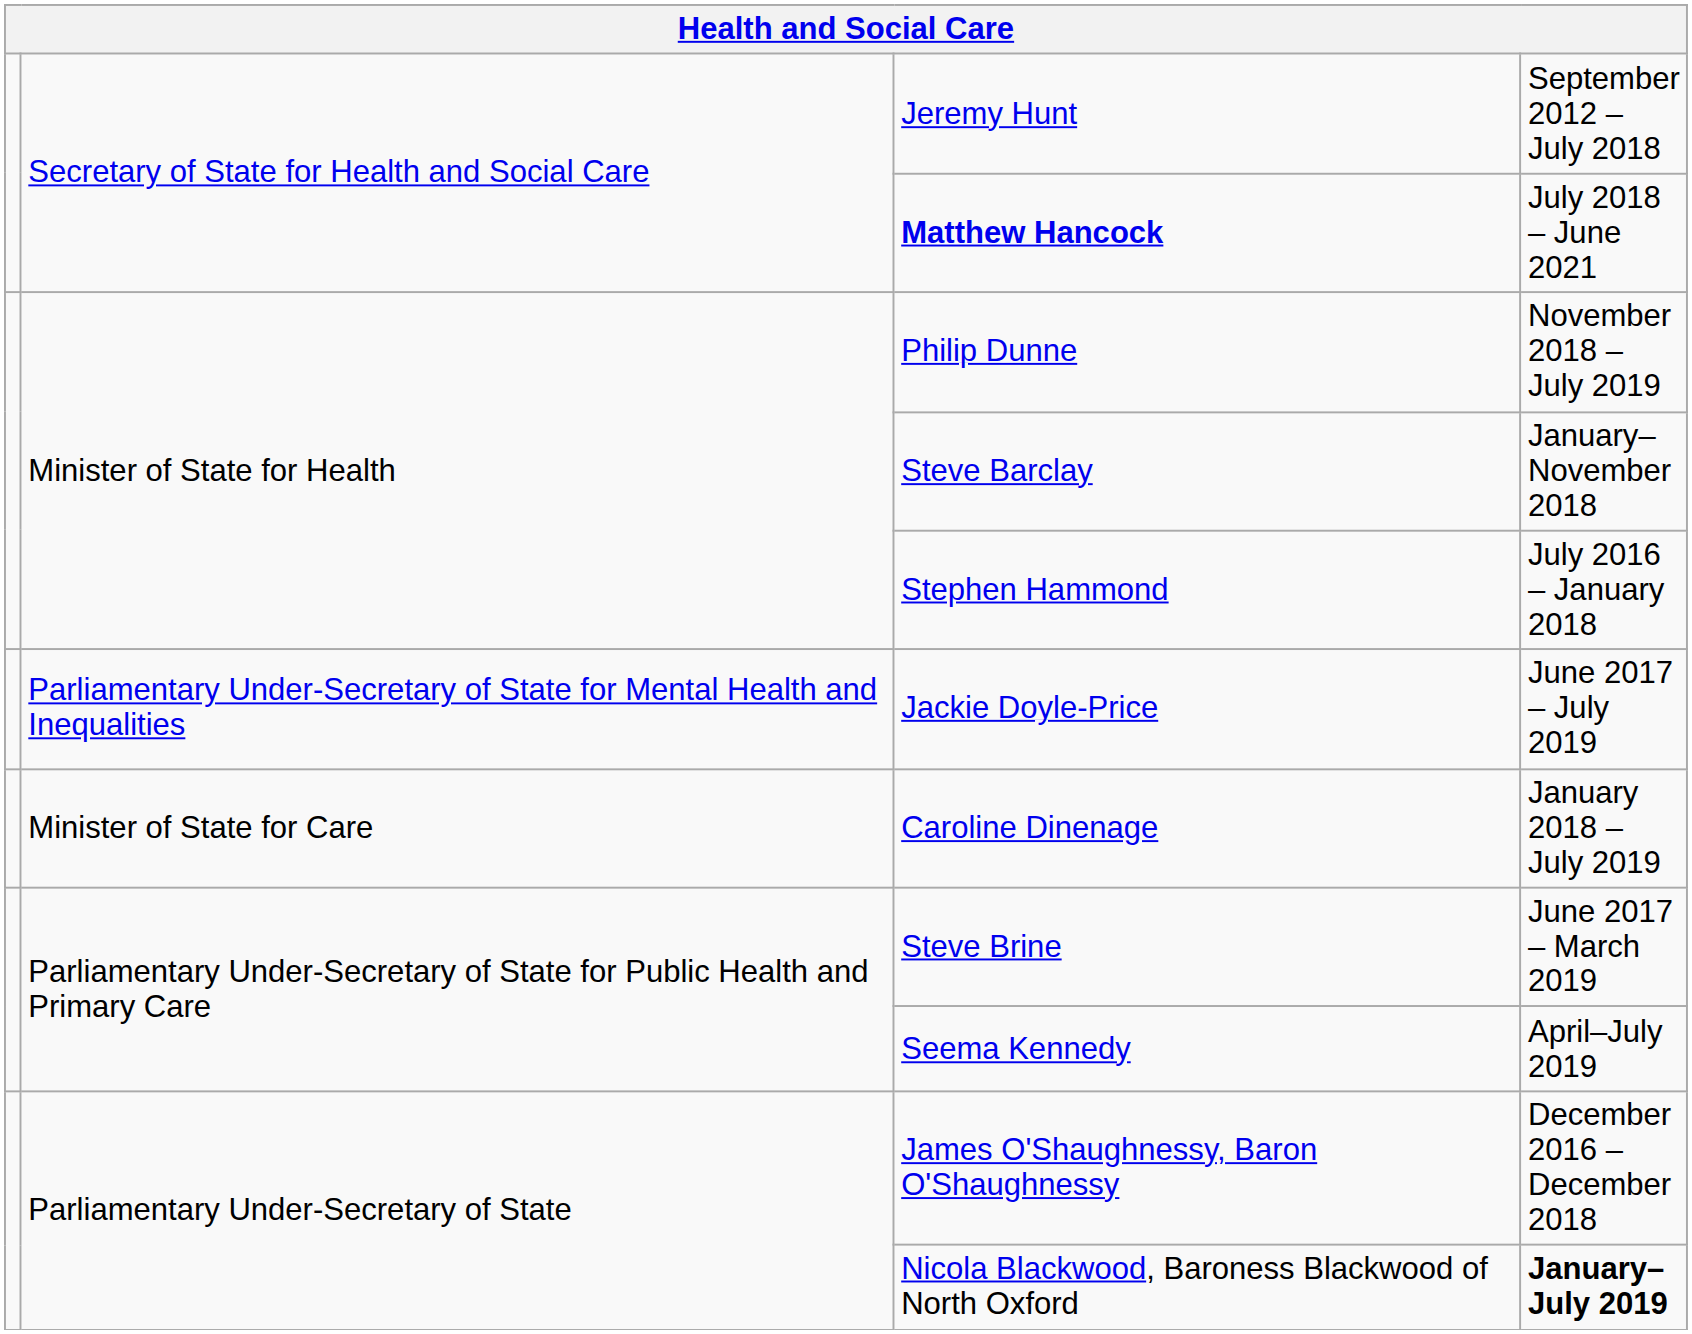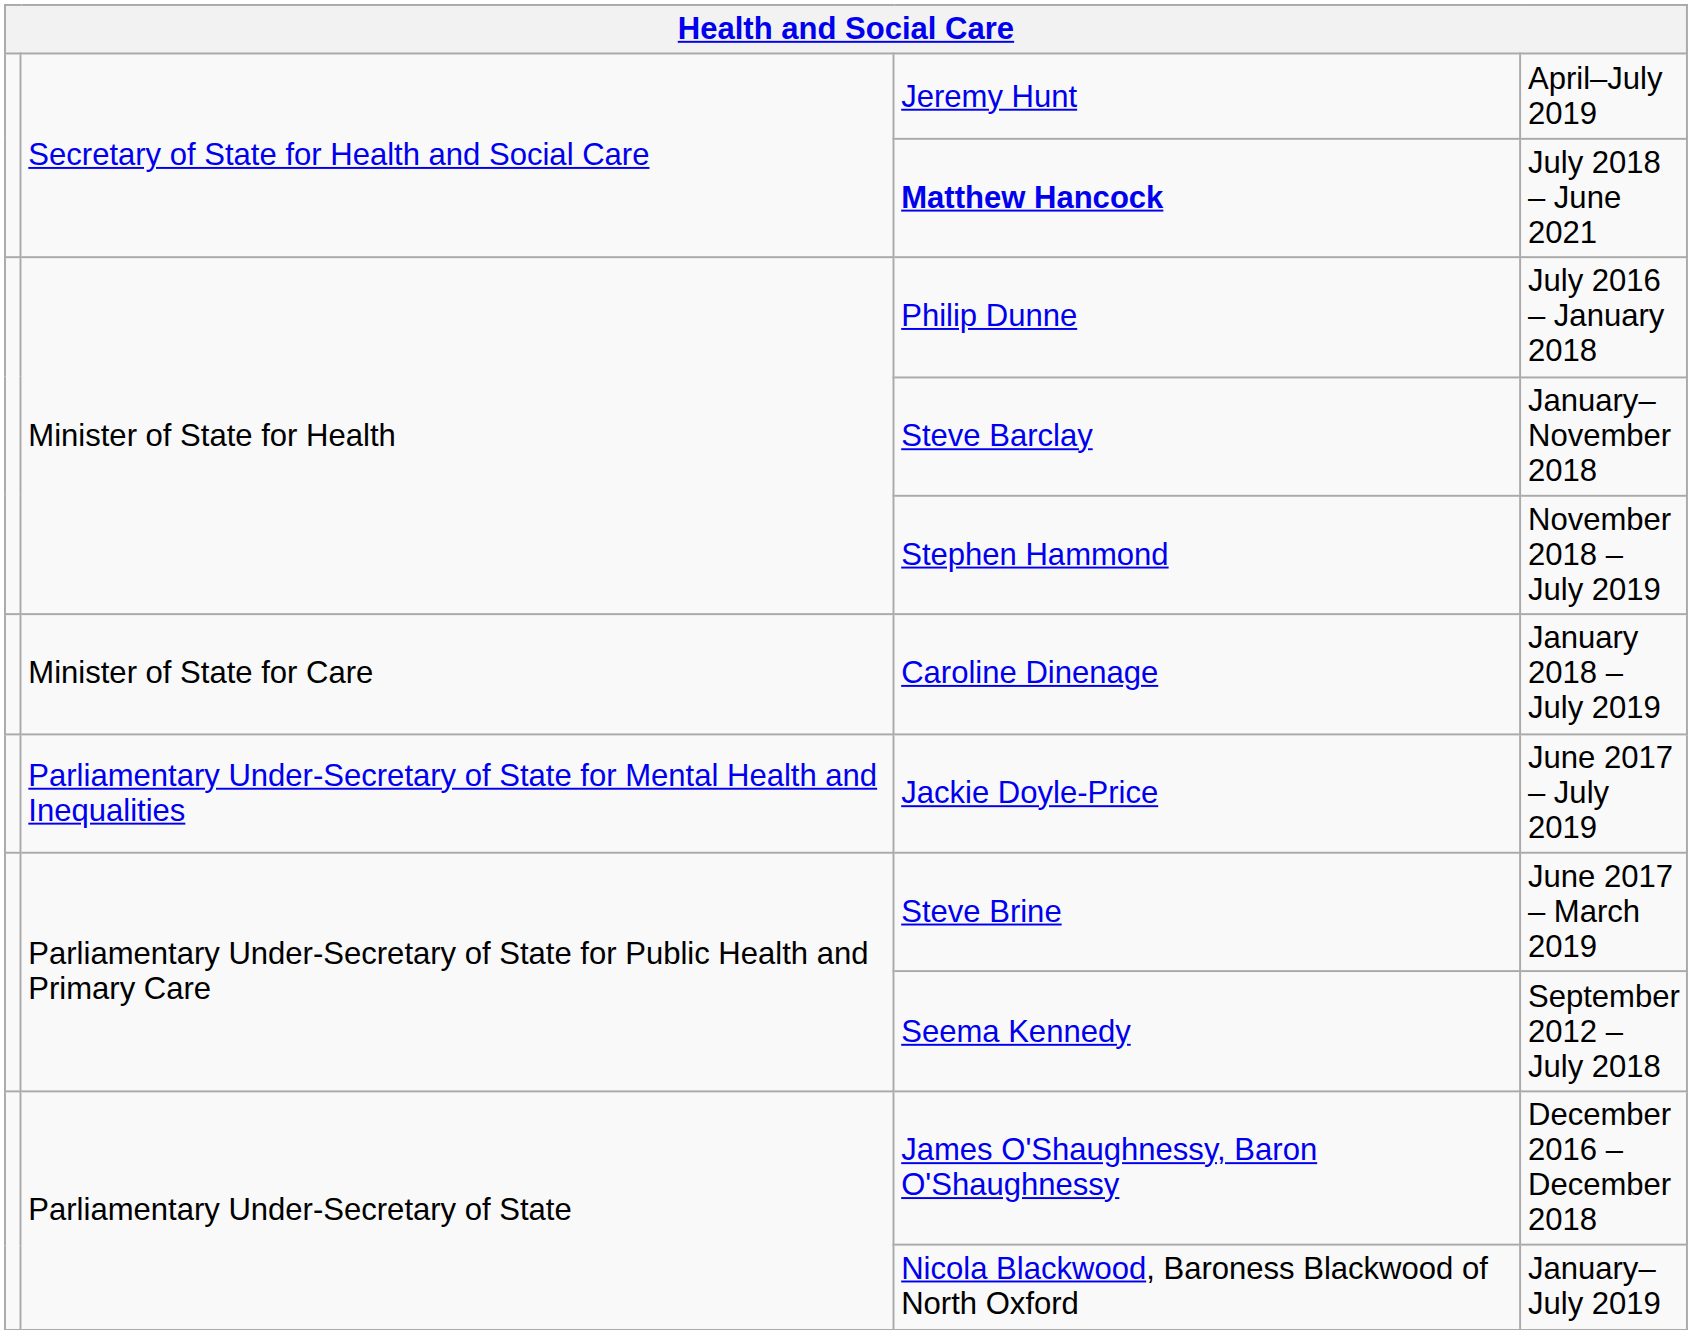(1604, 113) September 2012 – July 2018 -> (1595, 95) April–July 2019
(1600, 351) November 2018 – July 2019 -> (1596, 316) July 2016 – January 2018
(1596, 589) July 2016 – January 2018 -> (1600, 554) November 2018 – July 2019
rows swapped: (1030, 827) <-> (1030, 708)
(1595, 1048) April–July 2019 -> (1604, 1030) September 2012 – July 2018
(1598, 1286) bold -> (1594, 1286) normal
